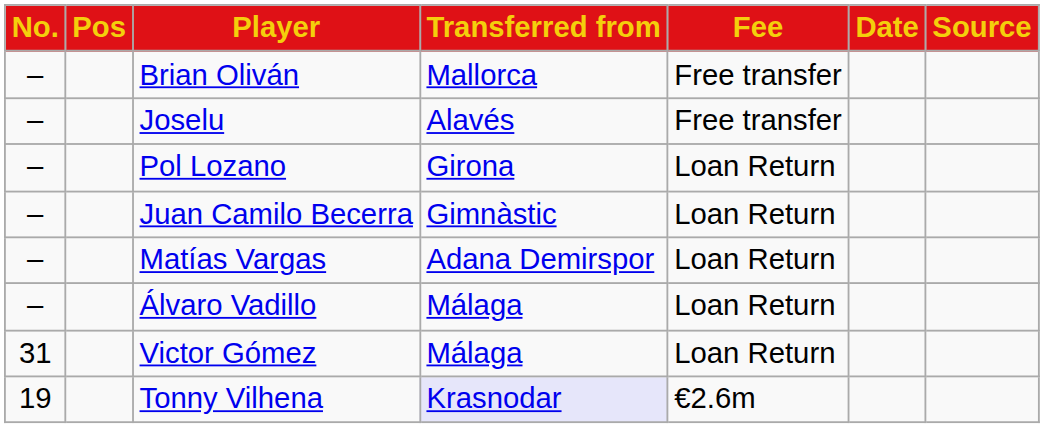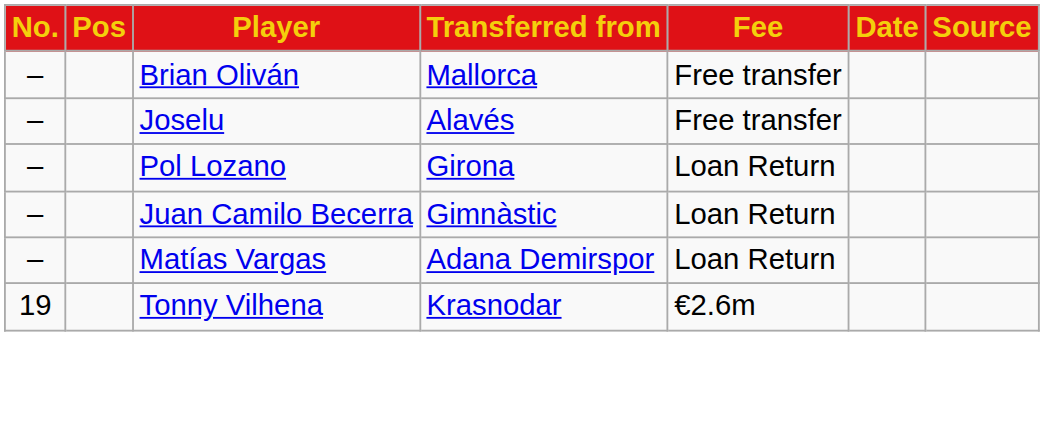- row: (228, 306)
- row: (228, 352)
(494, 399) lavender background -> (494, 306) no background
